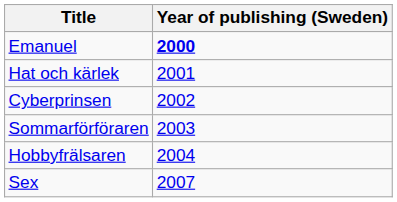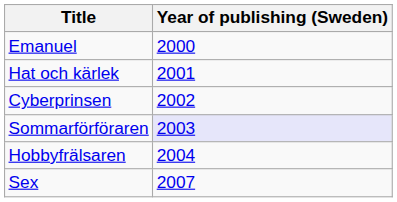(176, 45) bold -> (176, 45) normal
(176, 127) no background -> (176, 127) lavender background
